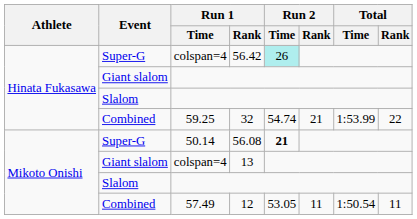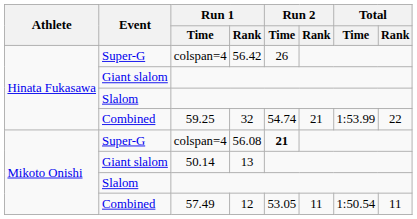(282, 56) paleturquoise background -> (282, 56) no background
(200, 141) 50.14 -> (200, 141) colspan=4
(200, 162) colspan=4 -> (200, 162) 50.14
